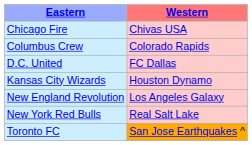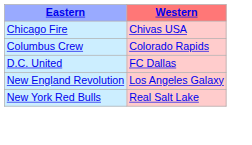- row: (56, 81)
- row: (33, 132)
